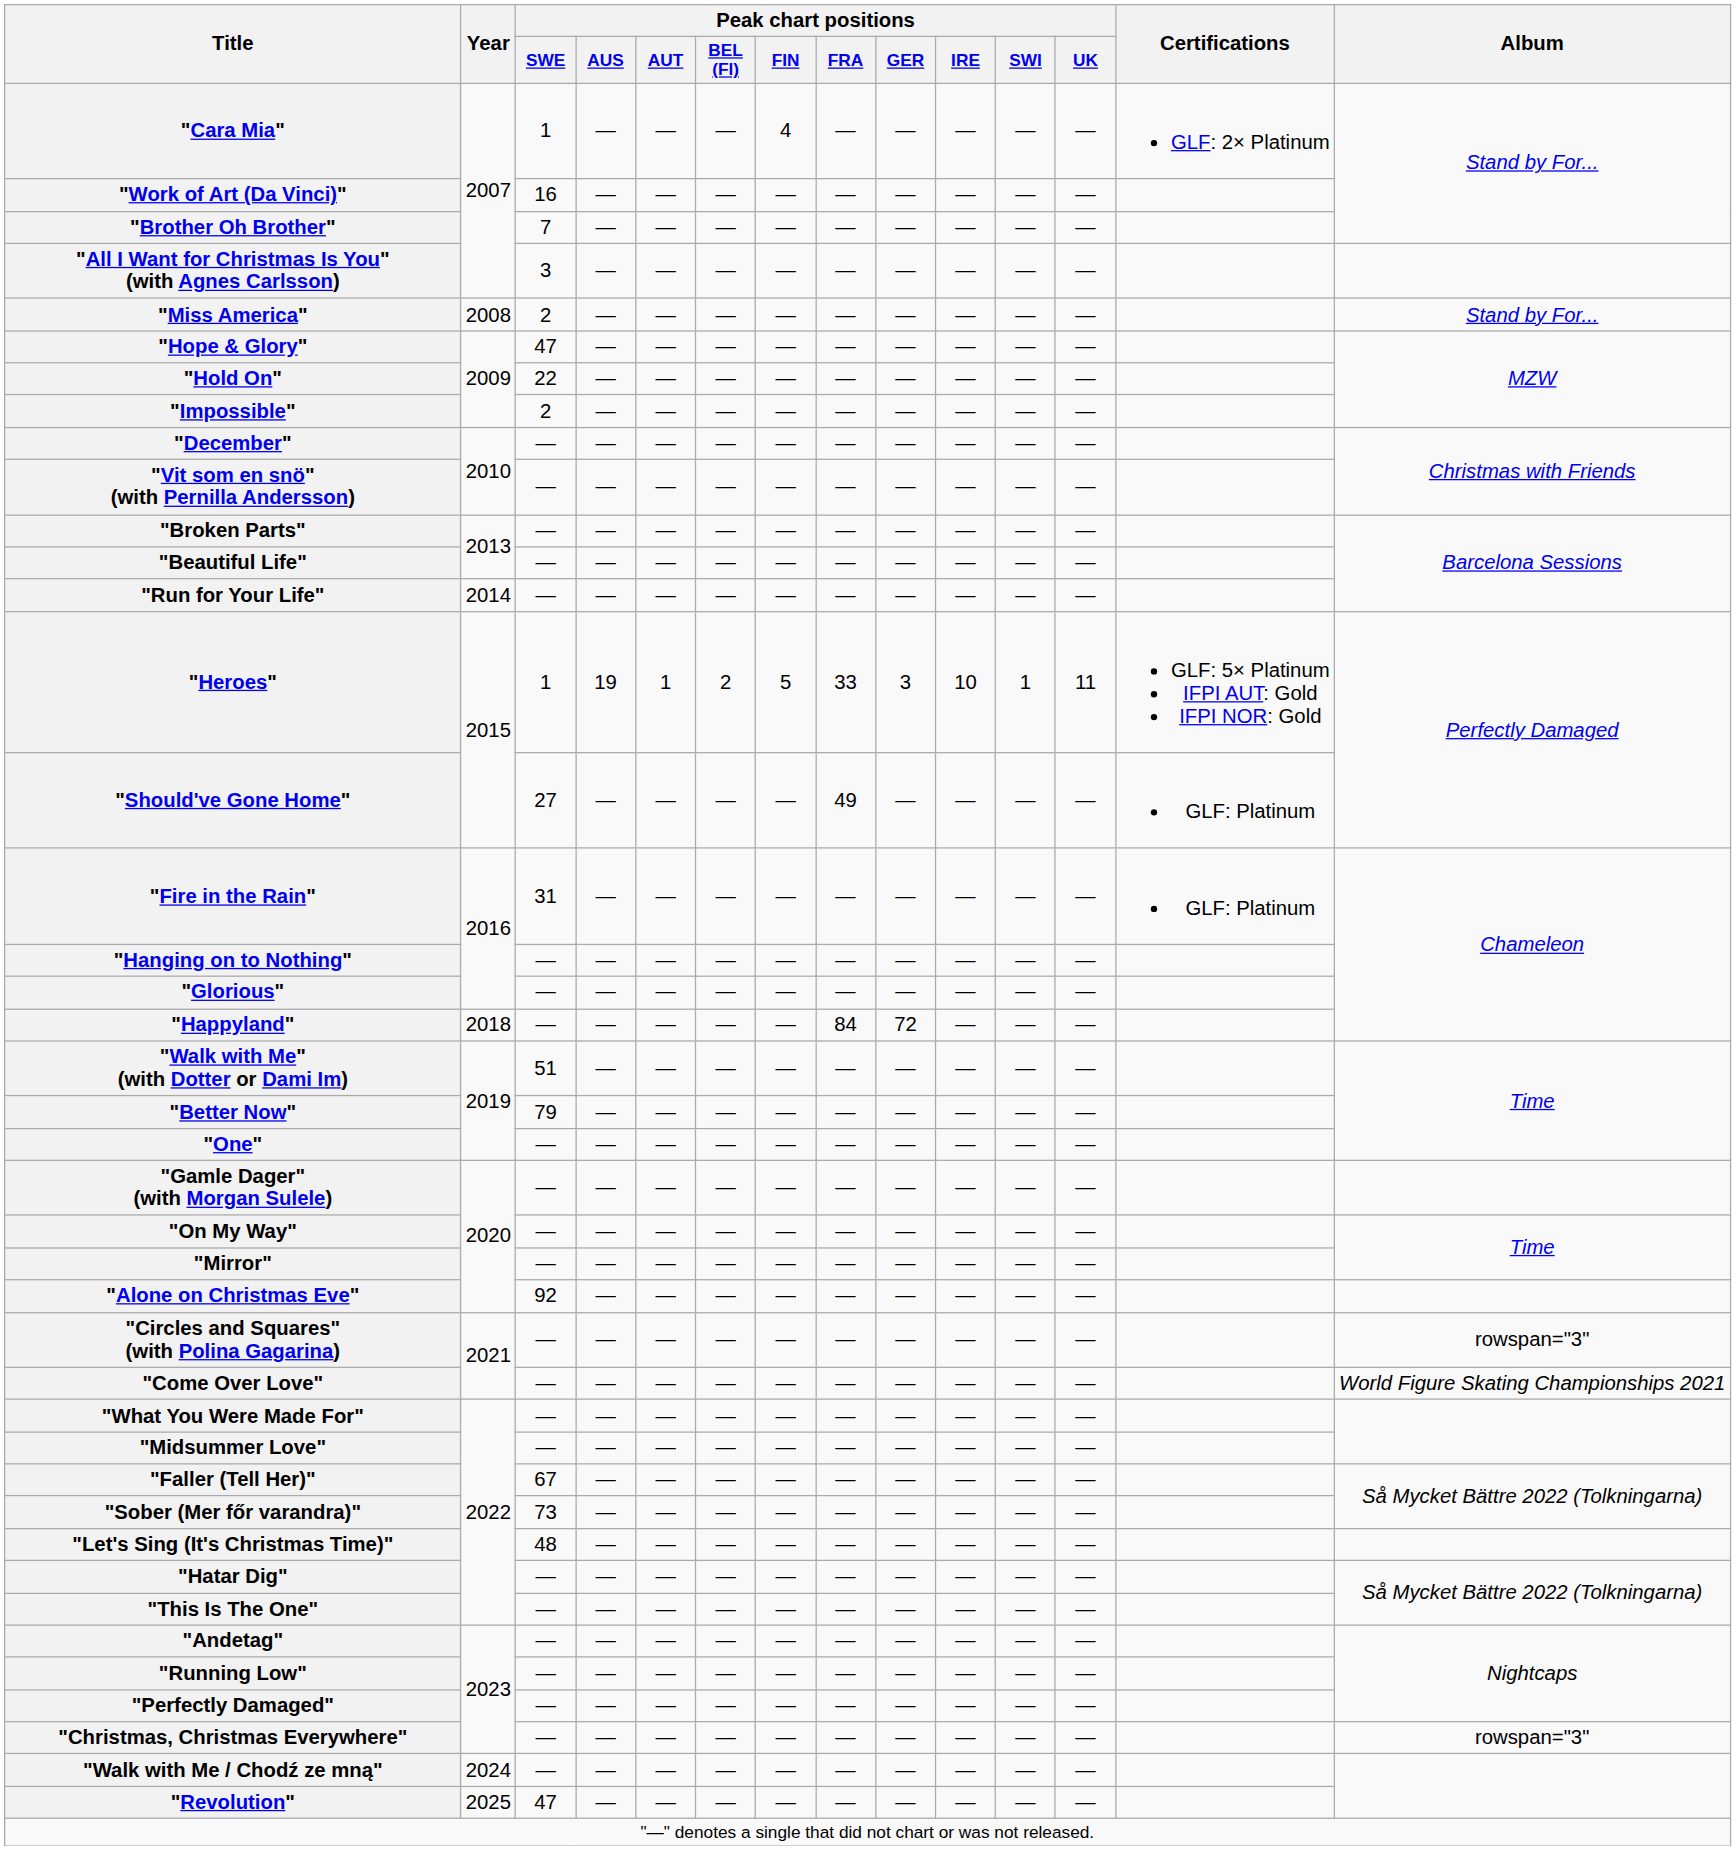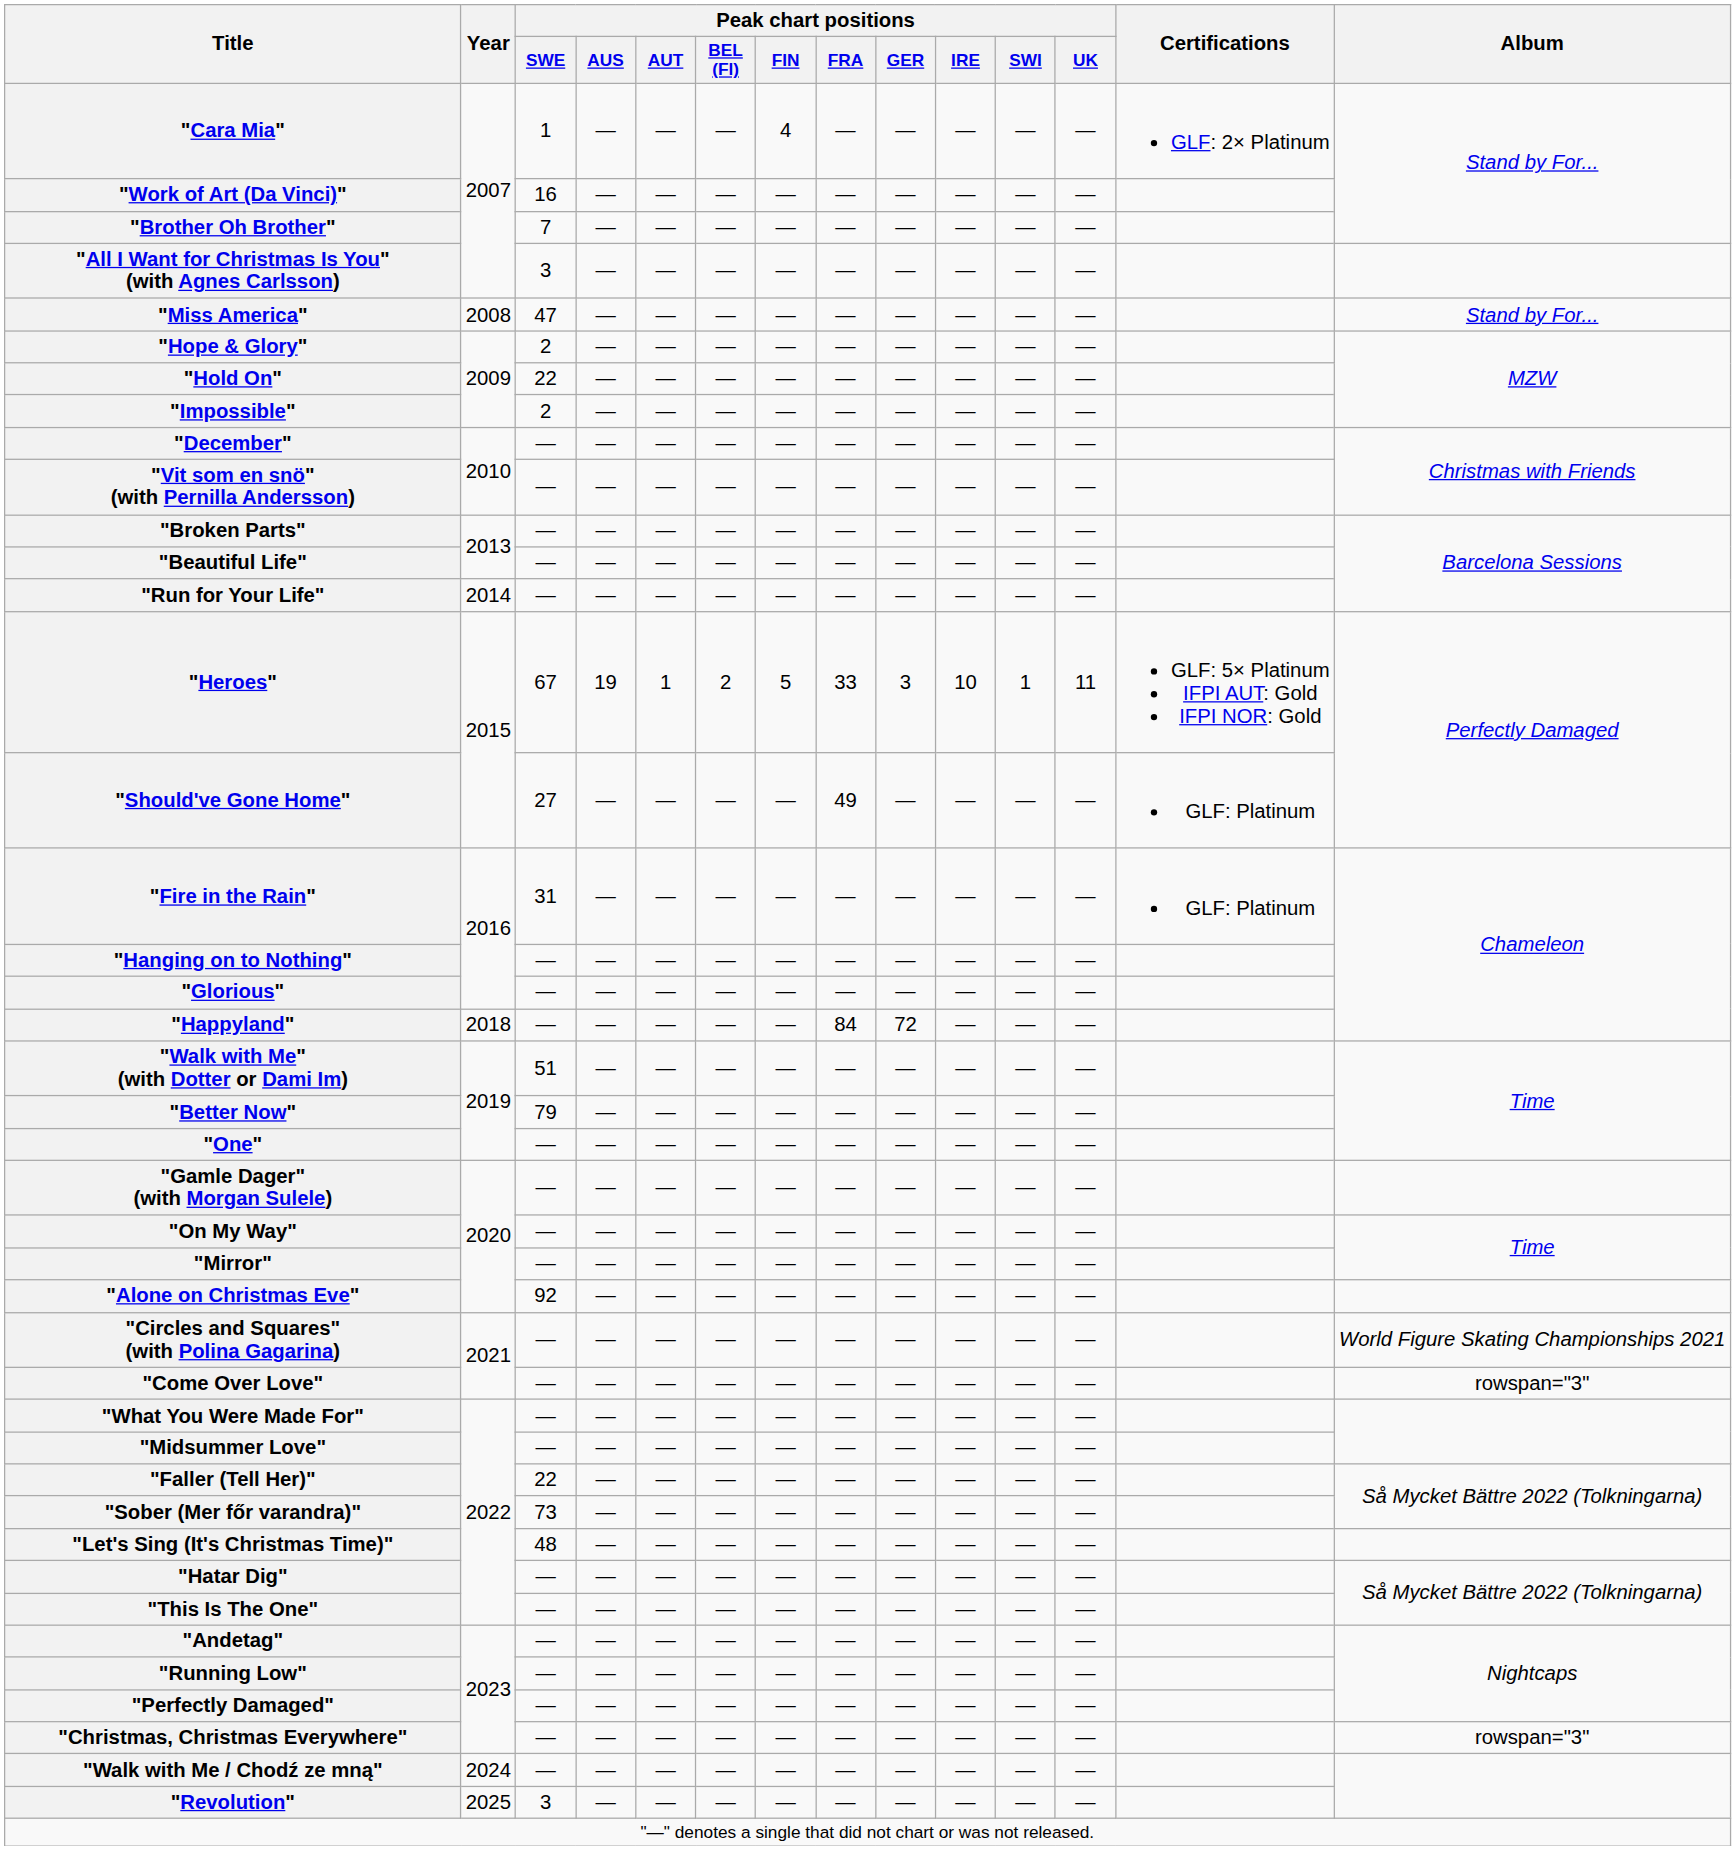(546, 314) 2 -> (546, 314) 47
(546, 346) 47 -> (546, 346) 2
(546, 681) 1 -> (546, 681) 67
(1532, 1339) rowspan="3" -> (1532, 1339) World Figure Skating Championships 2021
(1532, 1383) World Figure Skating Championships 2021 -> (1532, 1383) rowspan="3"
(546, 1479) 67 -> (546, 1479) 22
(546, 1802) 47 -> (546, 1802) 3
